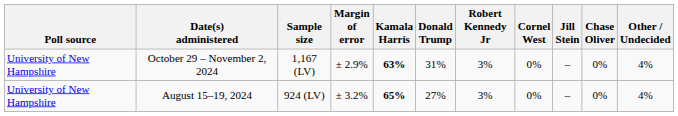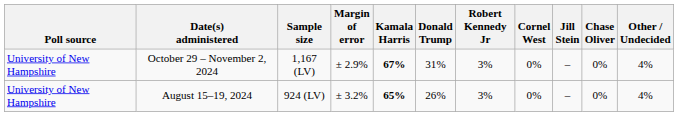(394, 65) 63% -> (394, 65) 67%
(435, 96) 27% -> (435, 96) 26%
